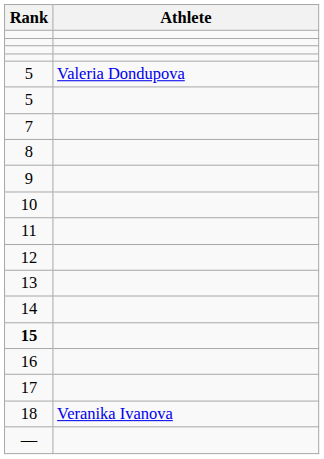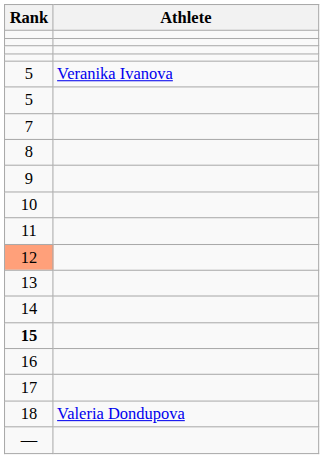(121, 74) Valeria Dondupova -> (115, 74) Veranika Ivanova
(29, 257) no background -> (29, 257) lightsalmon background
(115, 413) Veranika Ivanova -> (121, 413) Valeria Dondupova
